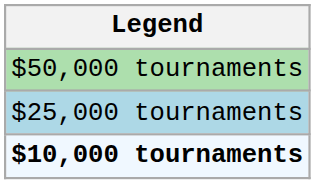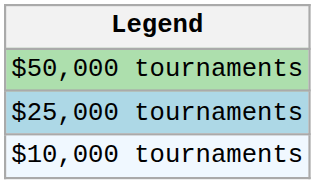(157, 155) bold -> (157, 155) normal
